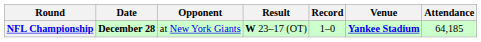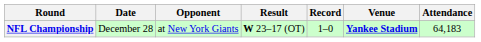(127, 28) bold -> (126, 28) normal
(449, 28) 64,185 -> (447, 28) 64,183
